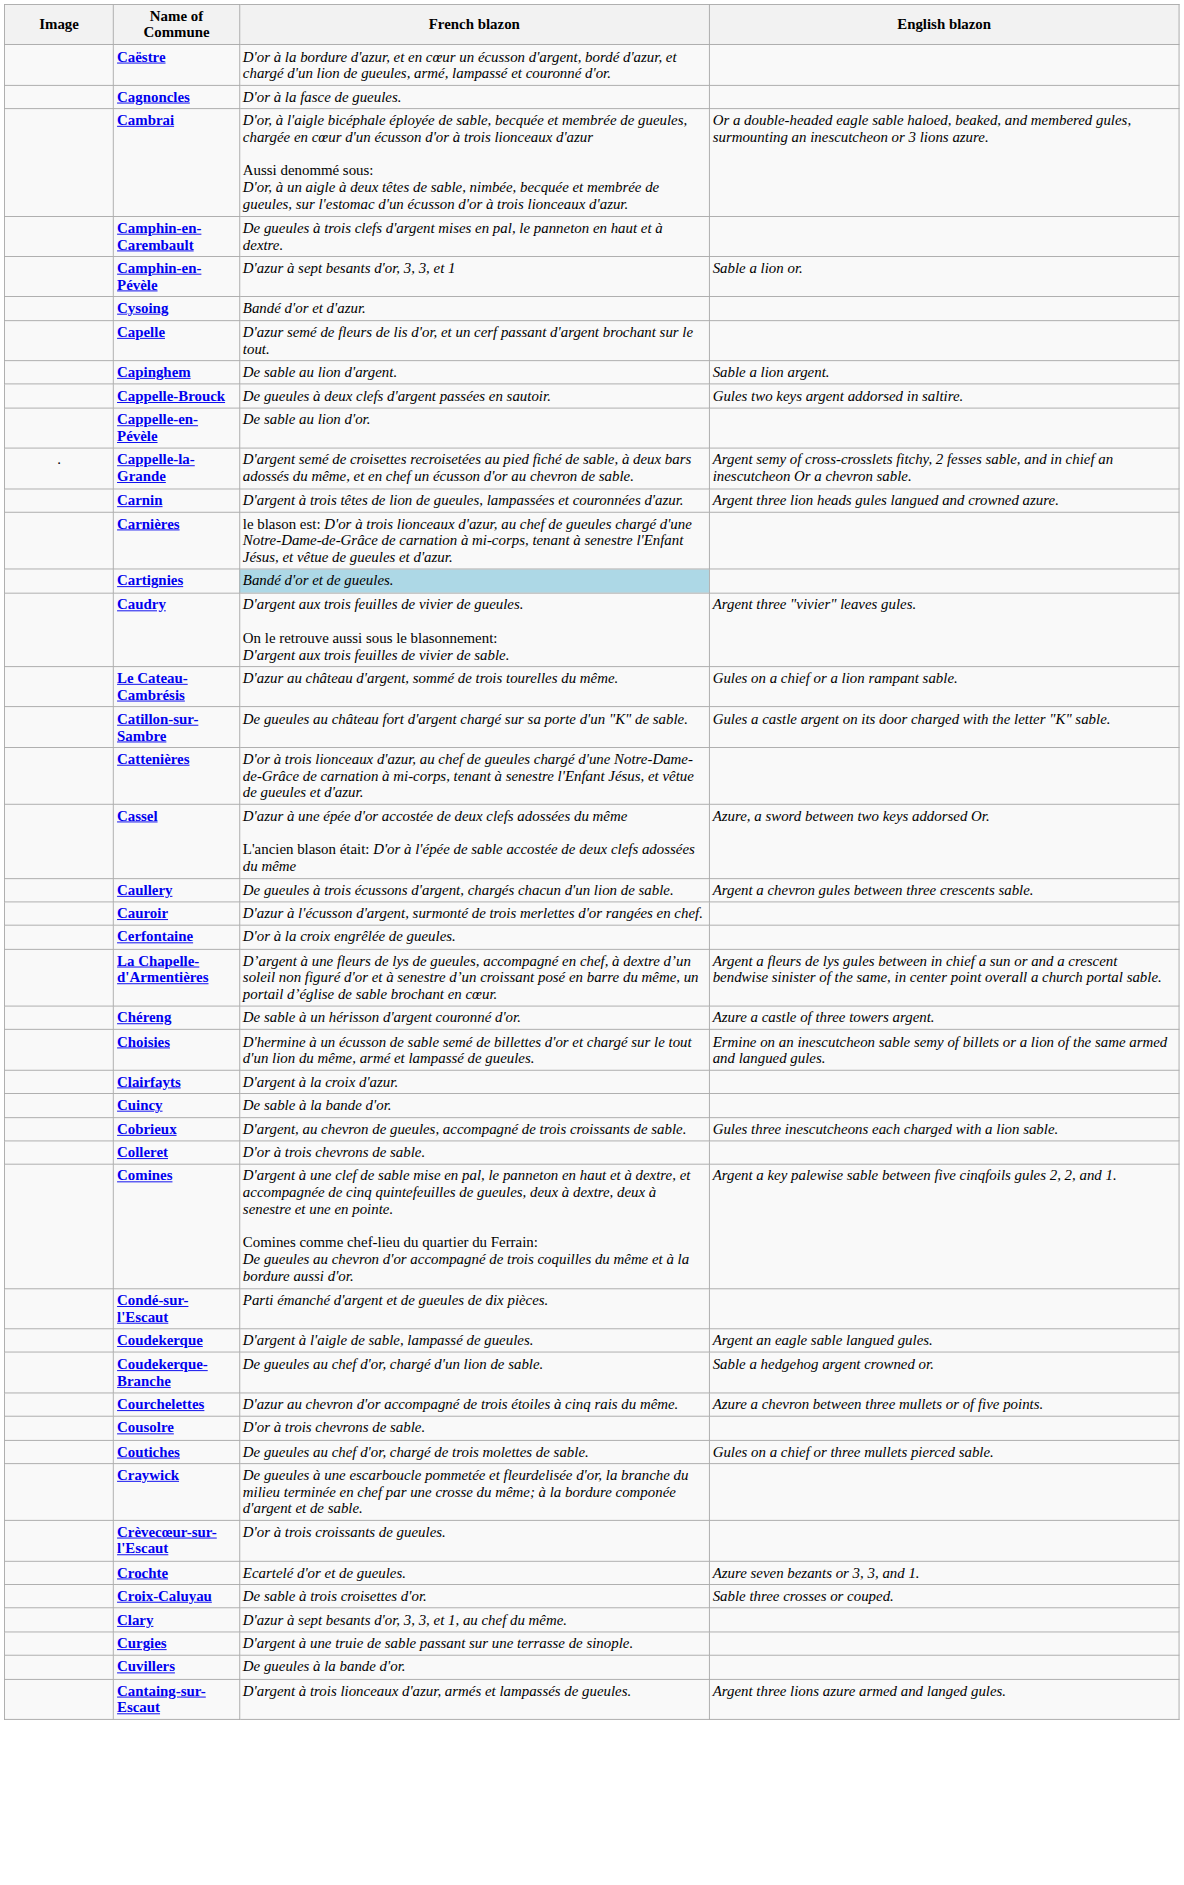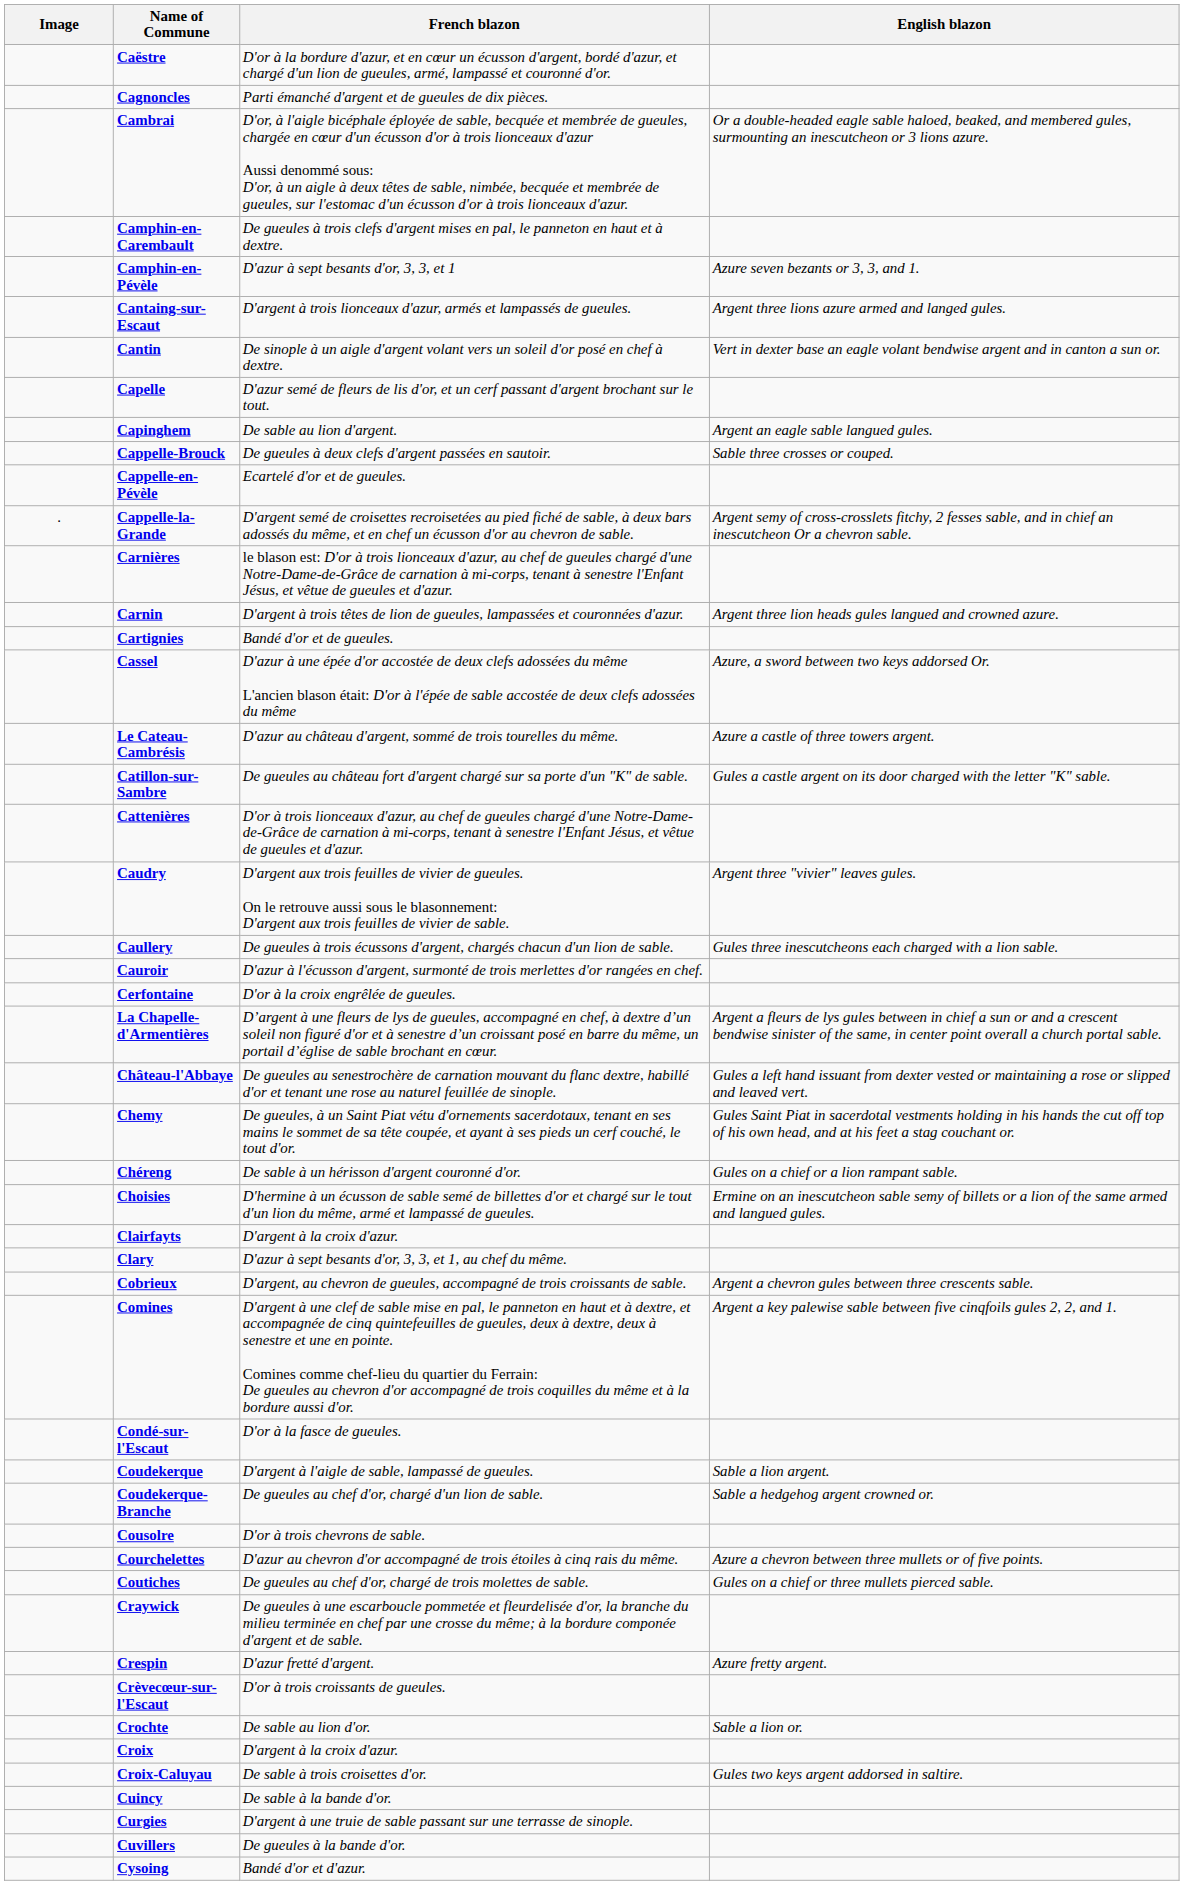(322, 96) D'or à la fasce de gueules. -> (396, 96) Parti émanché d'argent et de gueules de dix pièces.
(758, 268) Sable a lion or. -> (816, 268) Azure seven bezants or 3, 3, and 1.
rows swapped: (161, 1699) <-> (143, 308)
+ row: (139, 348)
(771, 372) Sable a lion argent. -> (823, 429) Argent an eagle sable langued gules.
(838, 396) Gules two keys argent addorsed in saltire. -> (803, 453) Sable three crosses or couped.
(307, 419) De sable au lion d'or. -> (324, 476) Ecartelé d'or et de gueules.
rows swapped: (148, 523) <-> (140, 500)
(318, 581) lightblue background -> (318, 638) no background
rows swapped: (137, 816) <-> (141, 604)
(835, 678) Gules on a chief or a lion rampant sable. -> (824, 735) Azure a castle of three towers argent.
(873, 890) Argent a chevron gules between three crescents sable. -> (885, 947) Gules three inescutcheons each charged with a lion sable.
+ row: (175, 1074)
+ row: (140, 1115)
(824, 1017) Azure a castle of three towers argent. -> (835, 1172) Gules on a chief or a lion rampant sable.
rows swapped: (135, 1619) <-> (140, 1105)
(885, 1129) Gules three inescutcheons each charged with a lion sable. -> (873, 1283) Argent a chevron gules between three crescents sable.
- row: (143, 1152)
(396, 1300) Parti émanché d'argent et de gueules de dix pièces. -> (322, 1431) D'or à la fasce de gueules.
(823, 1340) Argent an eagle sable langued gules. -> (771, 1471) Sable a lion argent.
rows swapped: (161, 1404) <-> (145, 1428)
+ row: (142, 1663)
(324, 1572) Ecartelé d'or et de gueules. -> (307, 1727) De sable au lion d'or.
(816, 1572) Azure seven bezants or 3, 3, and 1. -> (758, 1727) Sable a lion or.
+ row: (135, 1750)
(803, 1596) Sable three crosses or couped. -> (838, 1774) Gules two keys argent addorsed in saltire.
